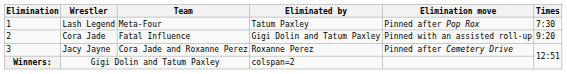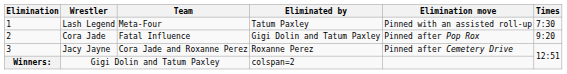(432, 24) Pinned after Pop Rox -> (458, 24) Pinned with an assisted roll-up
(458, 37) Pinned with an assisted roll-up -> (432, 37) Pinned after Pop Rox
